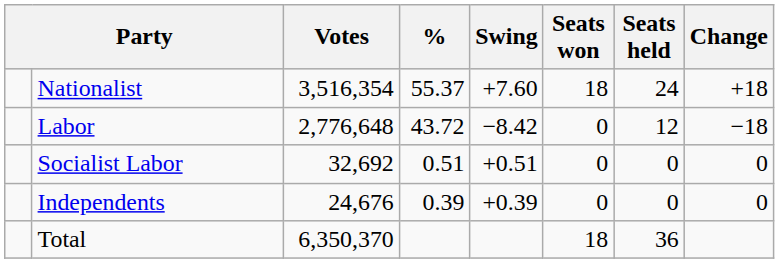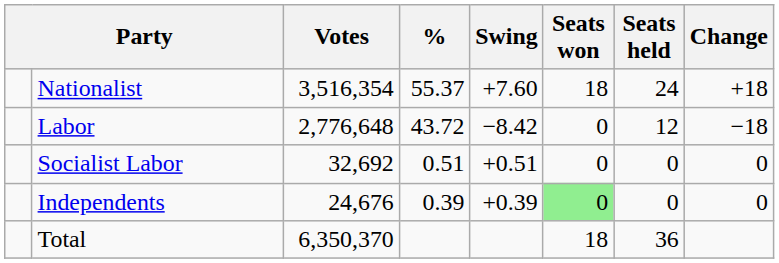(602, 201) no background -> (602, 201) lightgreen background
